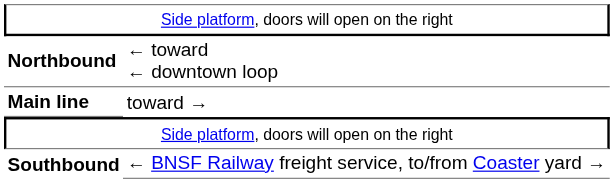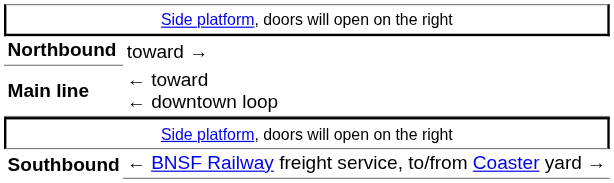(202, 61) ← toward ← downtown loop -> (168, 50) toward →
(168, 102) toward → -> (202, 90) ← toward ← downtown loop
